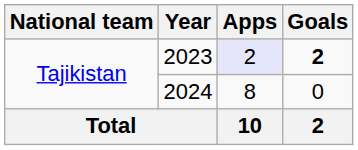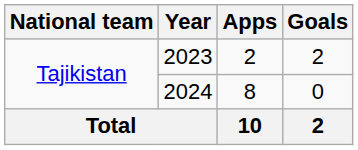(250, 56) lavender background -> (250, 56) no background
(318, 56) bold -> (318, 56) normal
